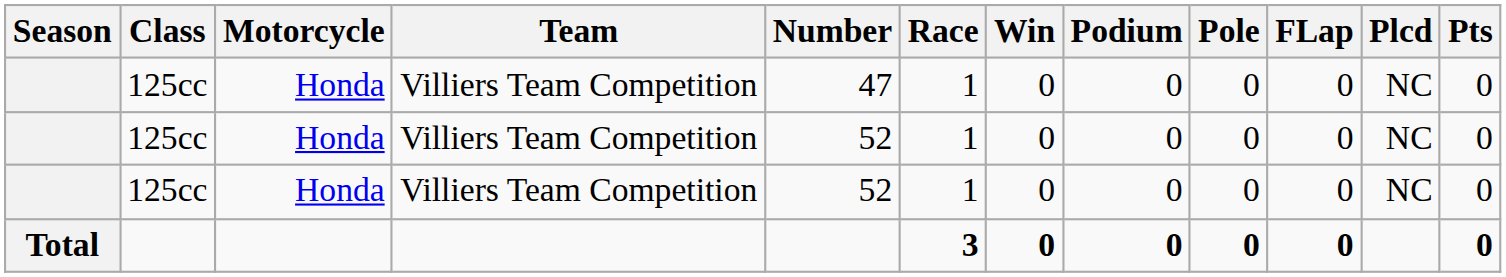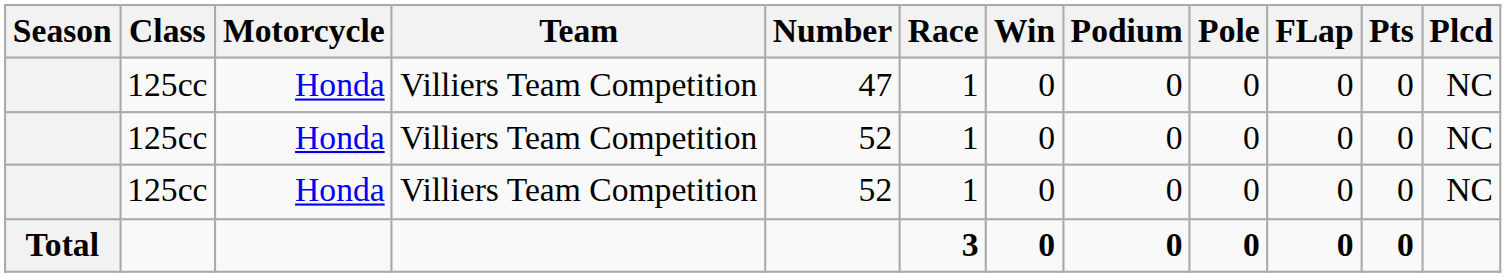columns swapped: (1470, 31) <-> (1401, 31)
